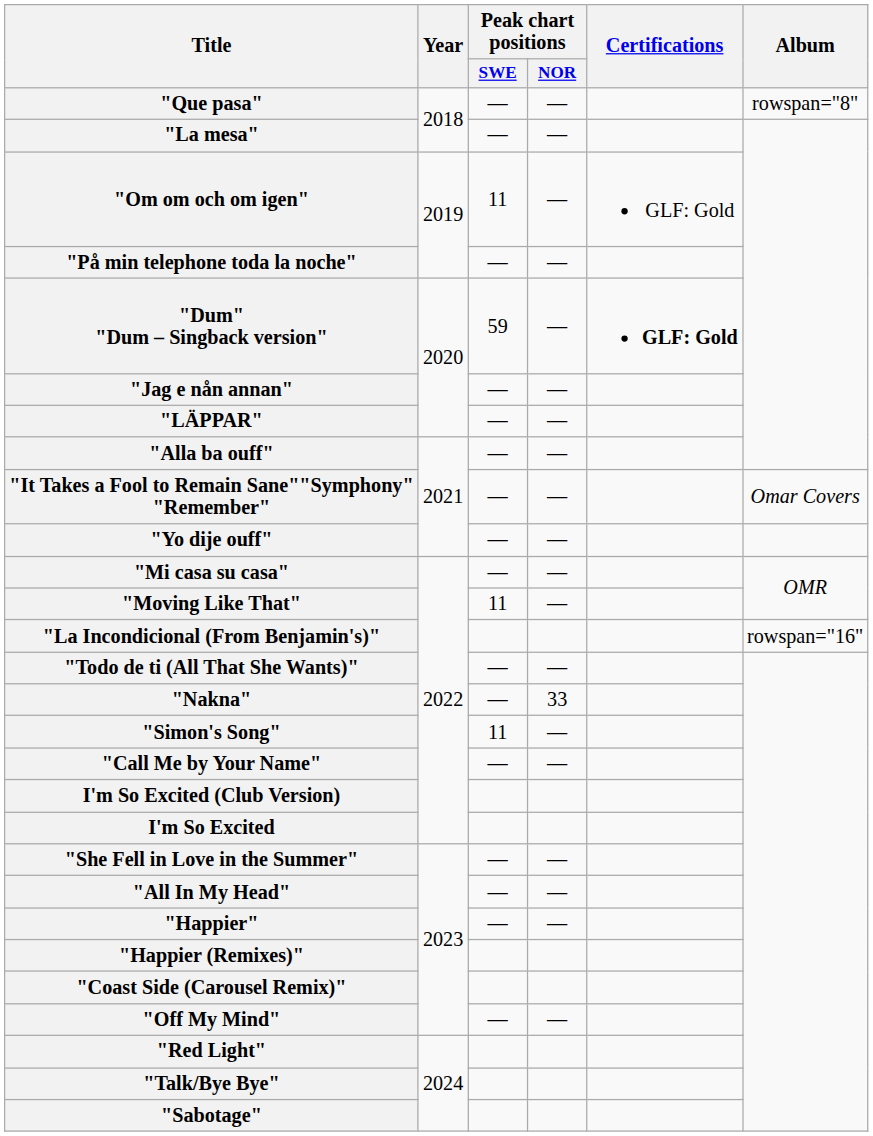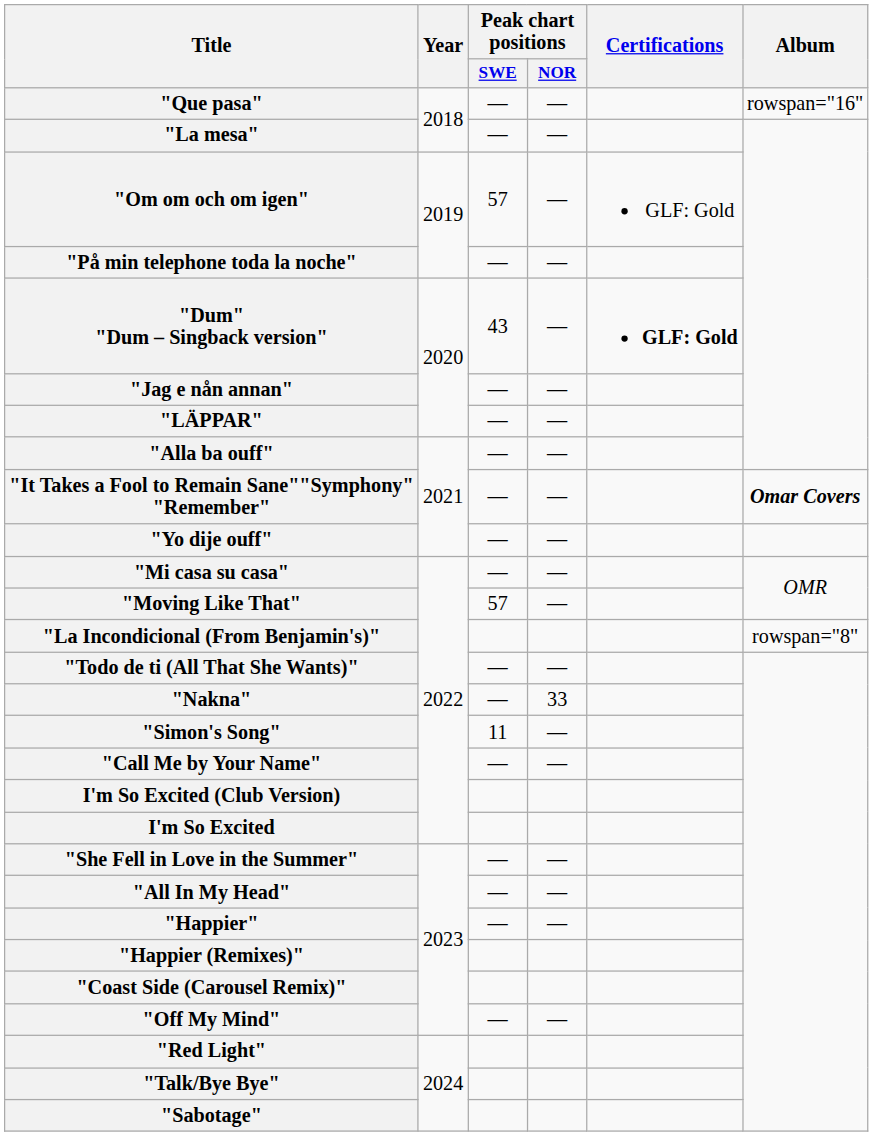(805, 103) rowspan="8" -> (805, 103) rowspan="16"
(498, 198) 11 -> (498, 198) 57
(498, 325) 59 -> (498, 325) 43
(805, 496) normal -> (805, 496) bold
(498, 603) 11 -> (498, 603) 57
(805, 635) rowspan="16" -> (805, 635) rowspan="8"
